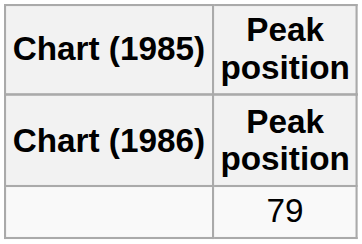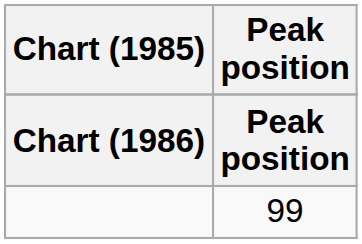(285, 211) 79 -> (285, 211) 99
